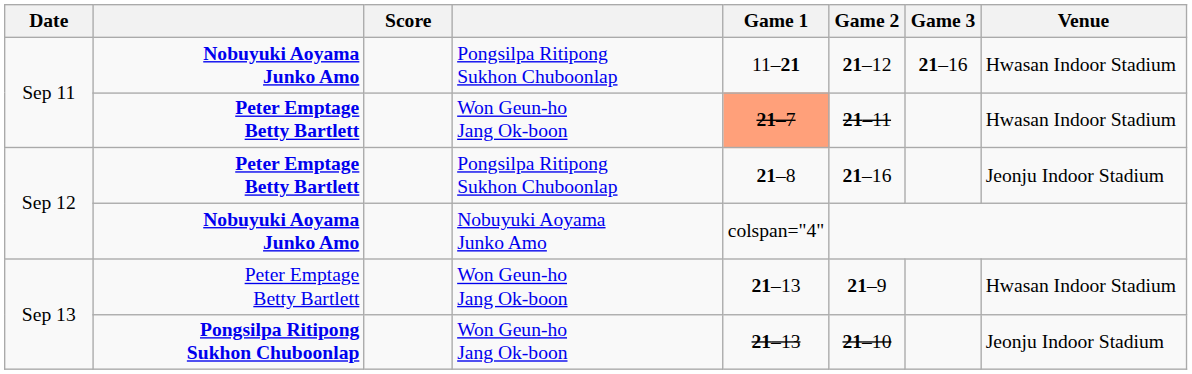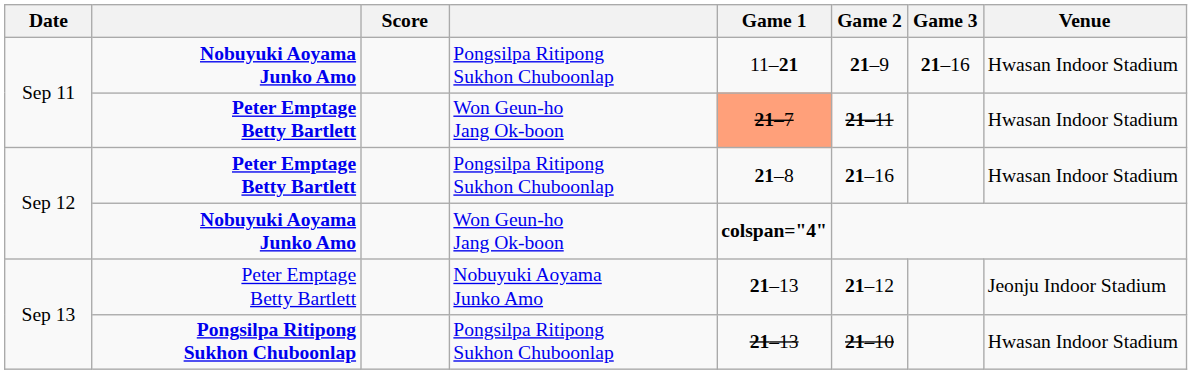(867, 64) 21–12 -> (869, 64) 21–9
(1075, 175) Jeonju Indoor Stadium -> (1083, 175) Hwasan Indoor Stadium
(531, 231) Nobuyuki Aoyama Junko Amo -> (509, 231) Won Geun-ho Jang Ok-boon
(776, 231) normal -> (774, 231) bold
(512, 286) Won Geun-ho Jang Ok-boon -> (528, 286) Nobuyuki Aoyama Junko Amo
(867, 286) 21–9 -> (869, 286) 21–12
(1081, 286) Hwasan Indoor Stadium -> (1077, 286) Jeonju Indoor Stadium
(512, 342) Won Geun-ho Jang Ok-boon -> (534, 342) Pongsilpa Ritipong Sukhon Chuboonlap
(1075, 342) Jeonju Indoor Stadium -> (1083, 342) Hwasan Indoor Stadium
